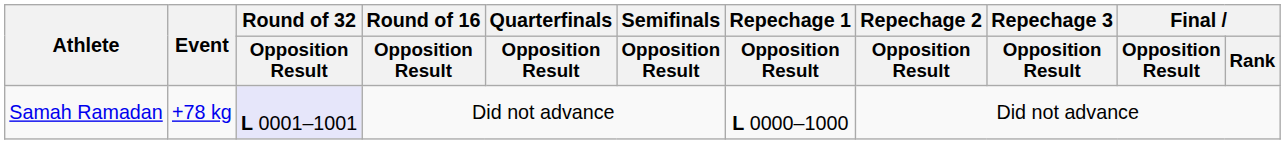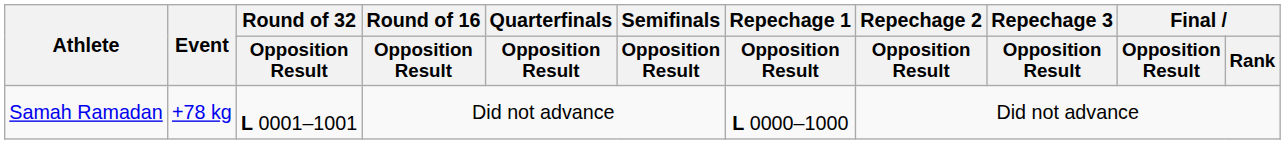(299, 124) lavender background -> (299, 124) no background
